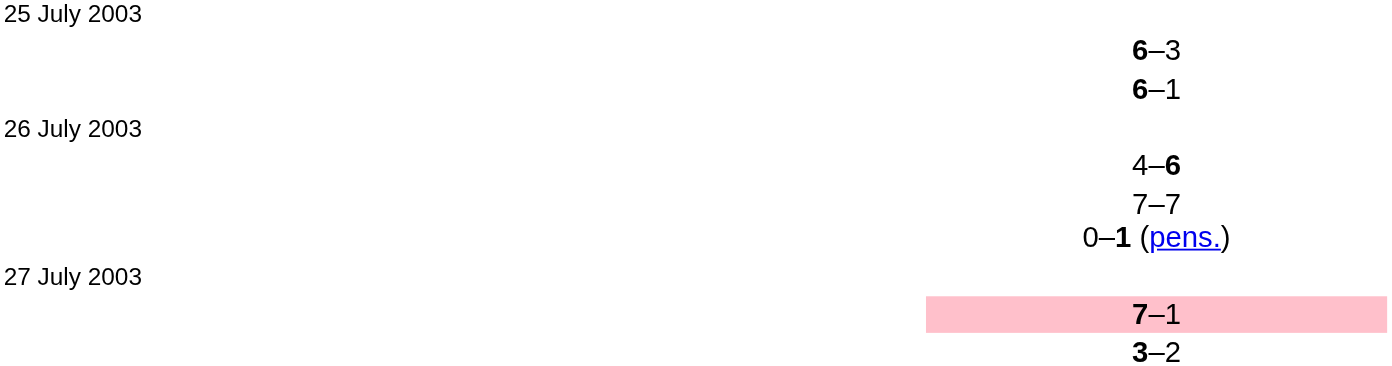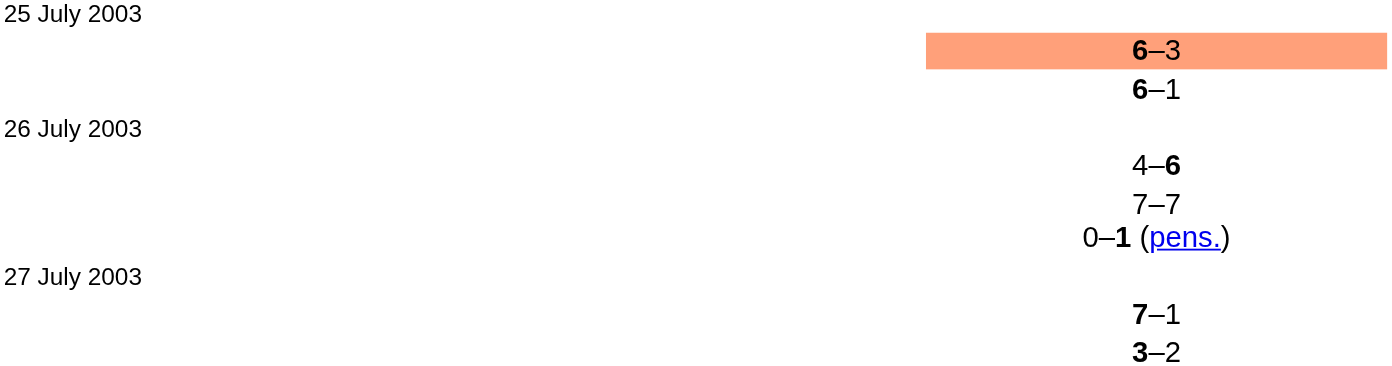(1157, 50) no background -> (1157, 50) lightsalmon background
(1157, 314) pink background -> (1157, 314) no background
